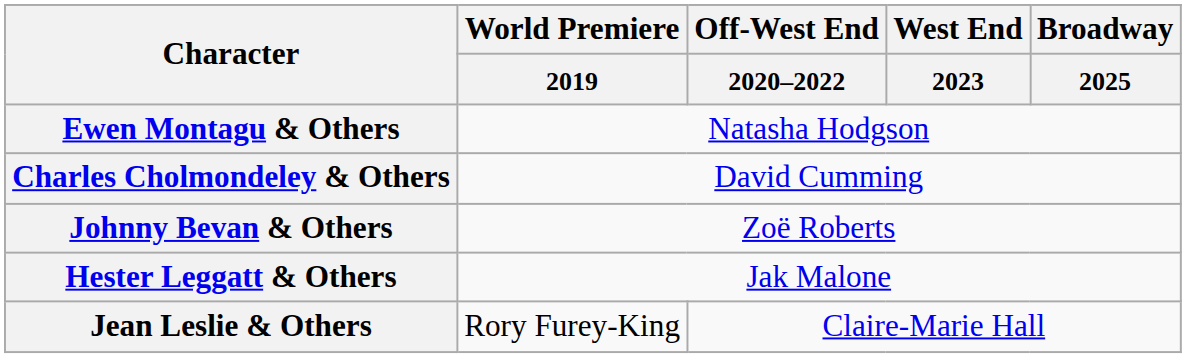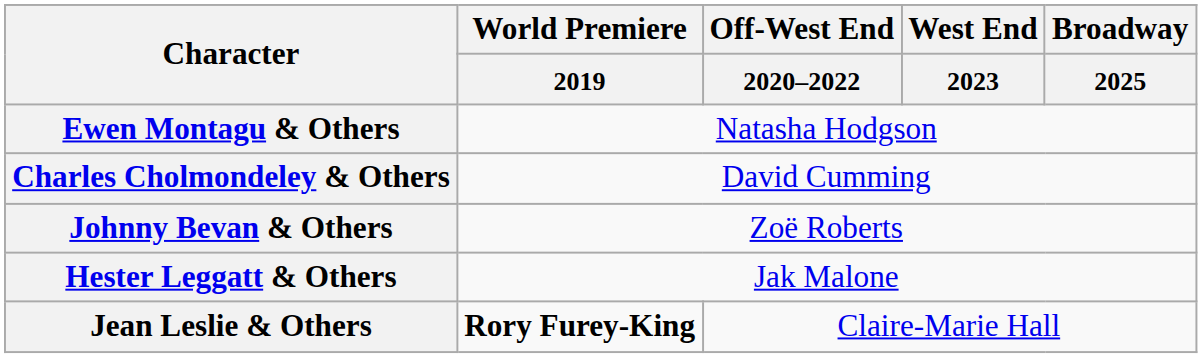(572, 326) normal -> (580, 326) bold
